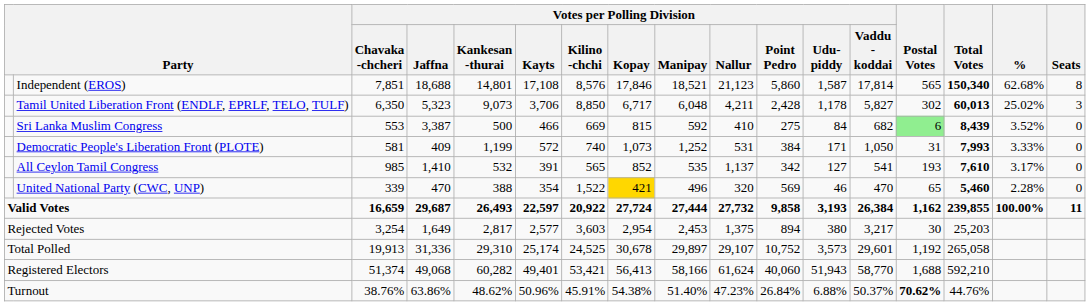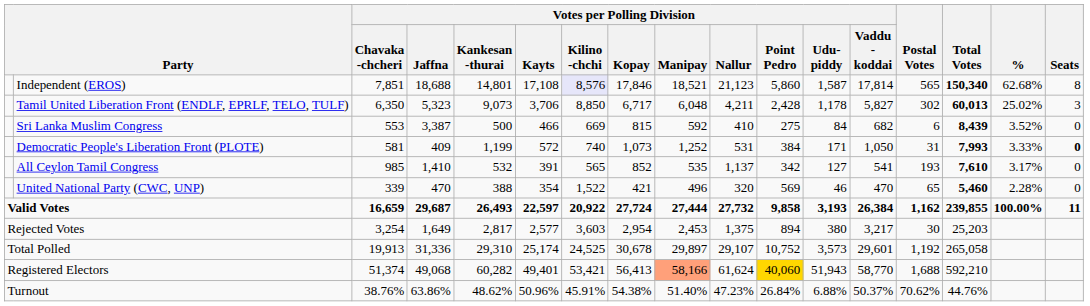(591, 85) no background -> (591, 85) lavender background
(938, 126) lightgreen background -> (936, 126) no background
(1079, 146) normal -> (1077, 146) bold
(642, 187) gold background -> (642, 187) no background
(690, 270) no background -> (690, 270) lightsalmon background
(782, 270) no background -> (782, 270) gold background
(920, 290) bold -> (920, 290) normal
